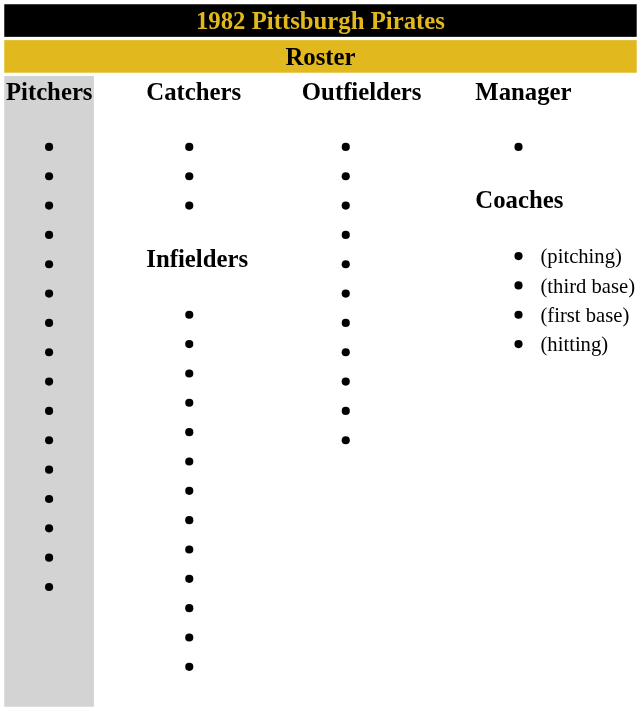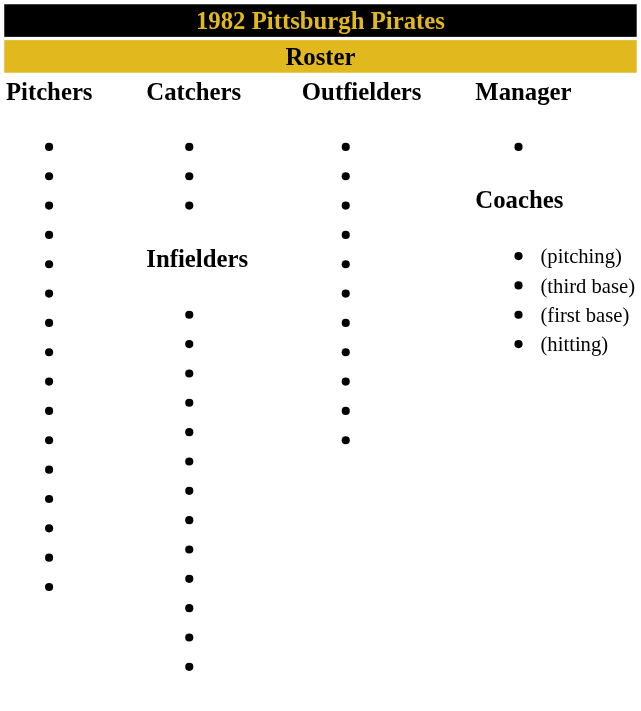(49, 339) lightgrey background -> (49, 339) no background
